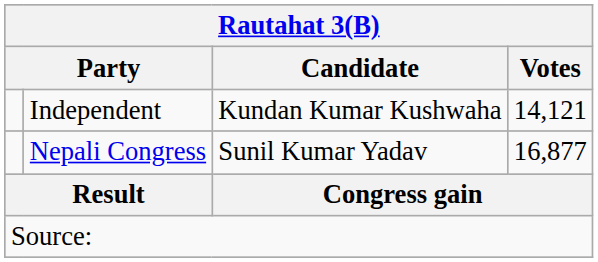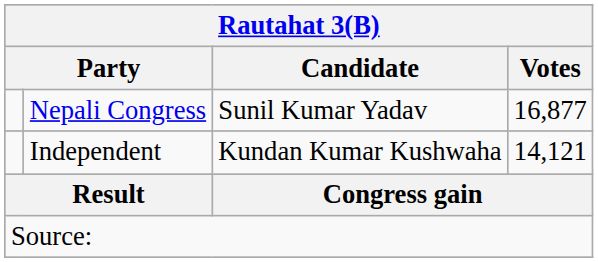rows swapped: (118, 151) <-> (95, 109)
